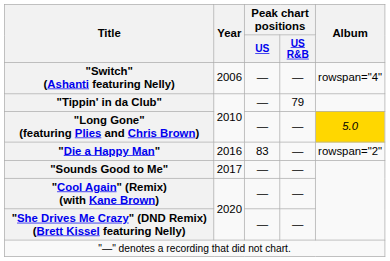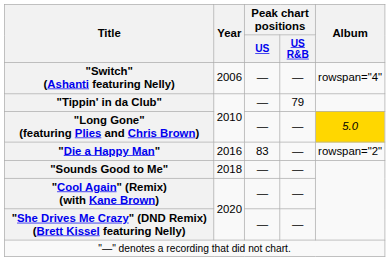(229, 169) 2017 -> (229, 169) 2018
